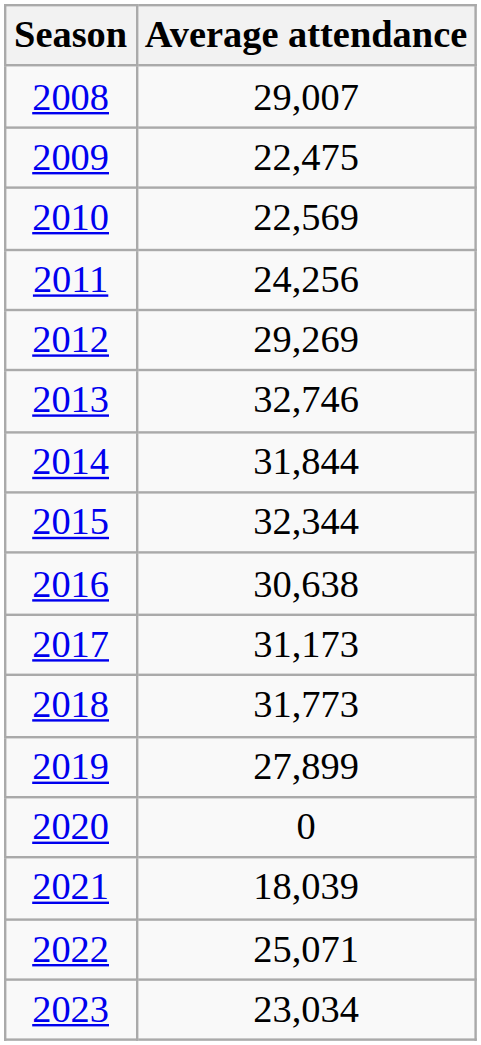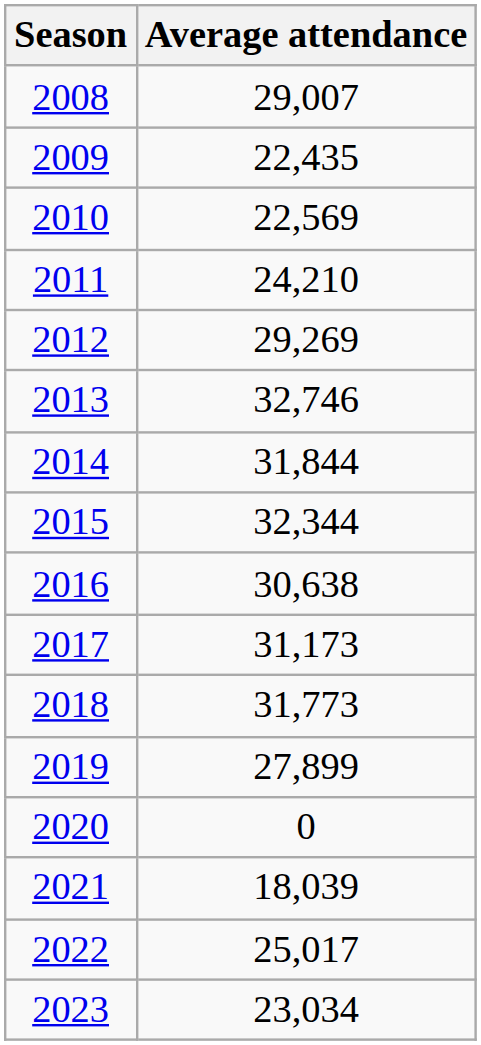(306, 156) 22,475 -> (306, 156) 22,435
(306, 278) 24,256 -> (306, 278) 24,210
(306, 948) 25,071 -> (306, 948) 25,017
